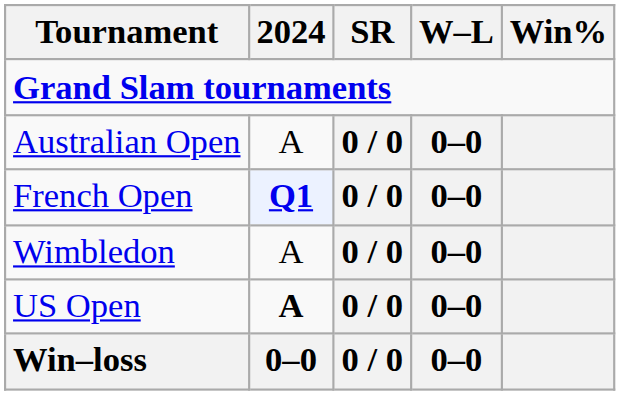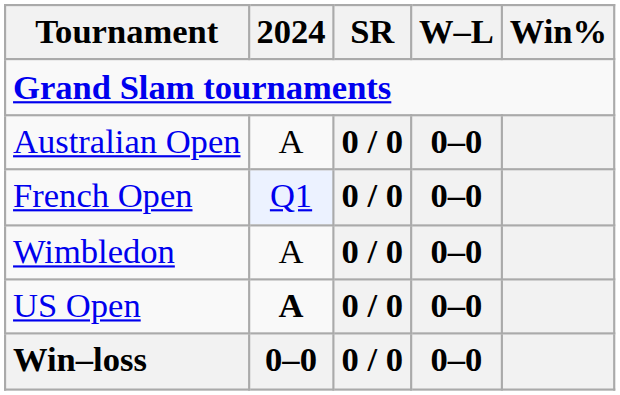(291, 196) bold -> (291, 196) normal
